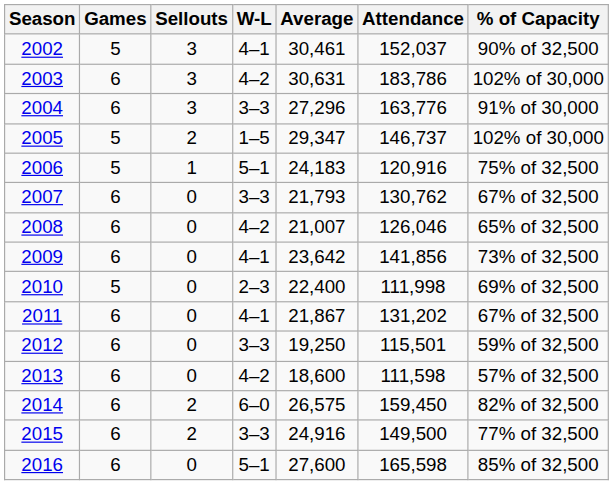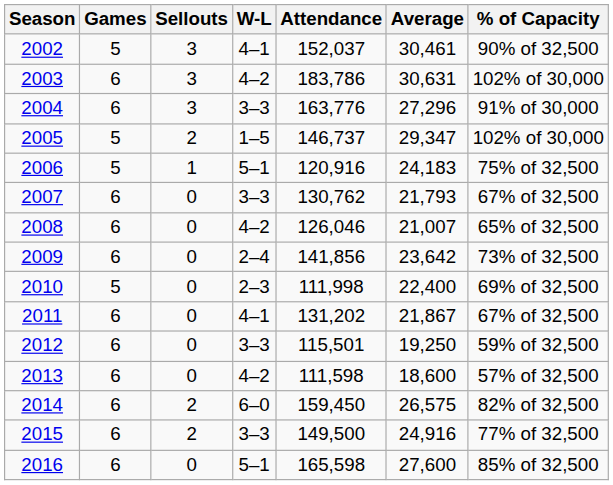columns swapped: (413, 19) <-> (317, 19)
(254, 256) 4–1 -> (254, 256) 2–4
